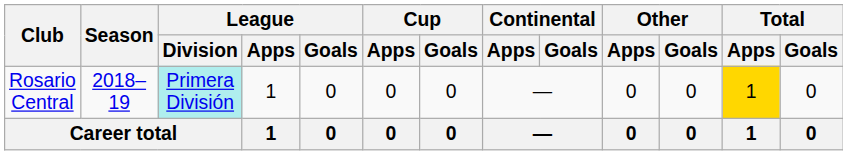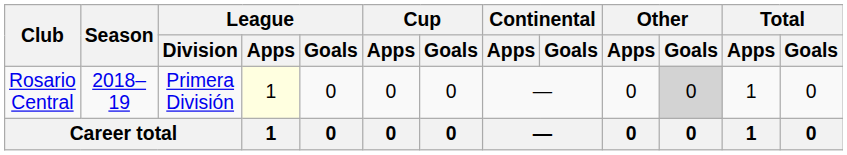(200, 92) paleturquoise background -> (200, 92) no background
(271, 92) no background -> (271, 92) lightyellow background
(691, 92) no background -> (691, 92) lightgrey background
(751, 92) gold background -> (751, 92) no background
